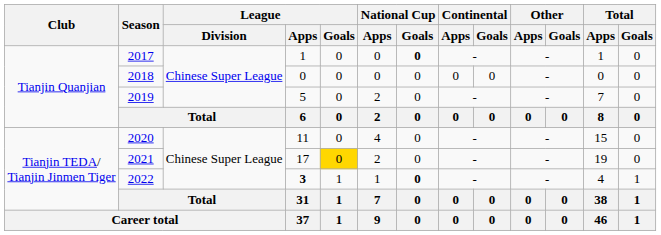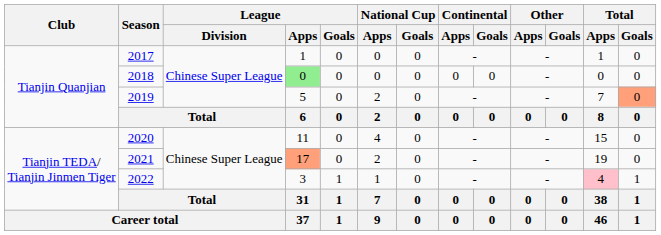(417, 55) bold -> (417, 55) normal
(303, 76) no background -> (303, 76) lightgreen background
(637, 96) no background -> (637, 96) lightsalmon background
(303, 158) no background -> (303, 158) lightsalmon background
(339, 158) gold background -> (339, 158) no background
(303, 179) bold -> (303, 179) normal
(417, 179) bold -> (417, 179) normal
(601, 179) no background -> (601, 179) pink background
